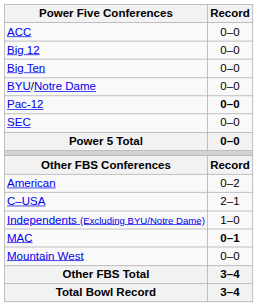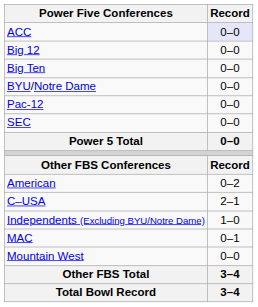(230, 31) no background -> (230, 31) lavender background
(230, 104) bold -> (230, 104) normal
(230, 238) bold -> (230, 238) normal
